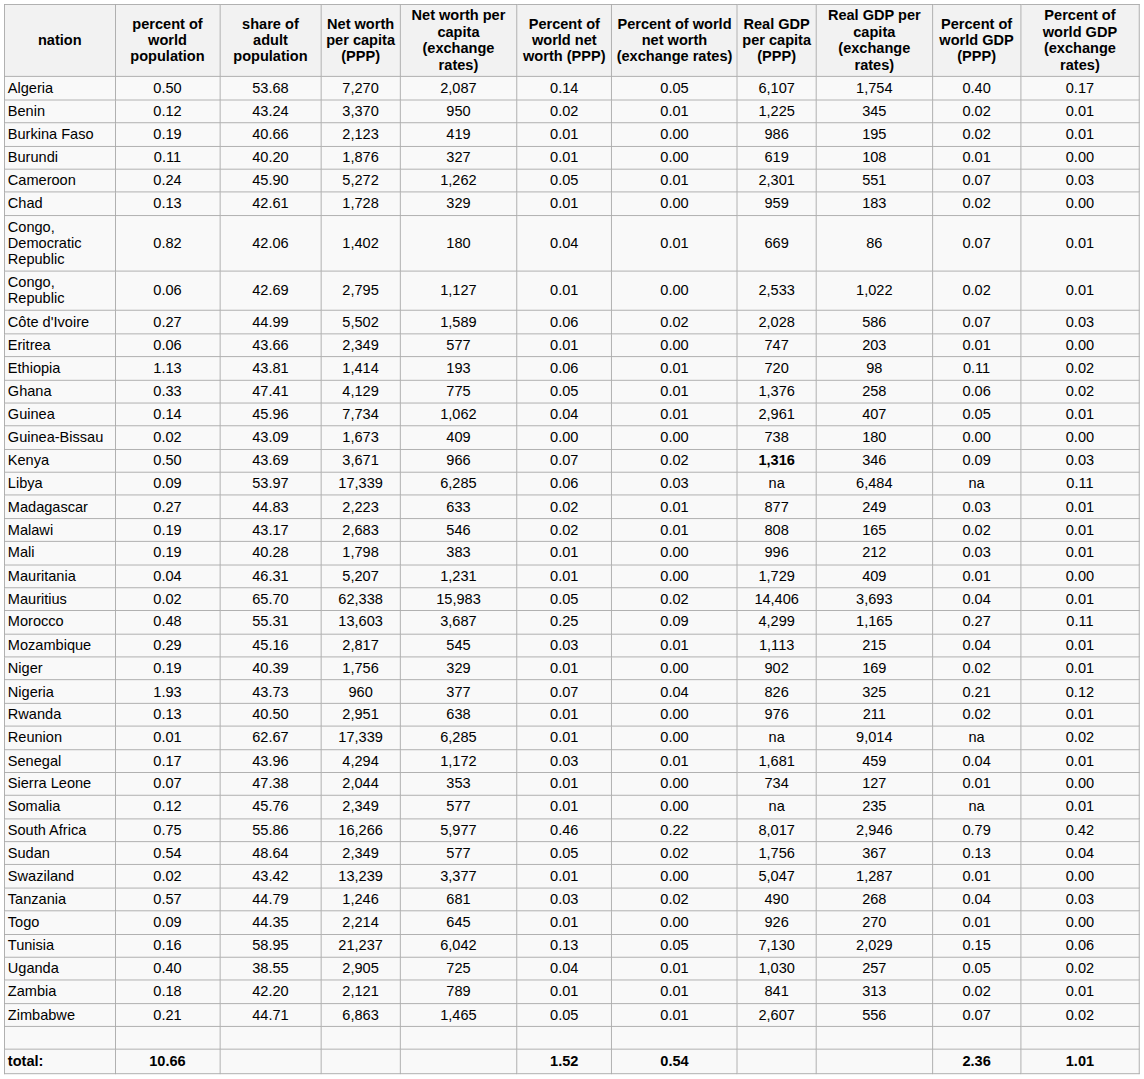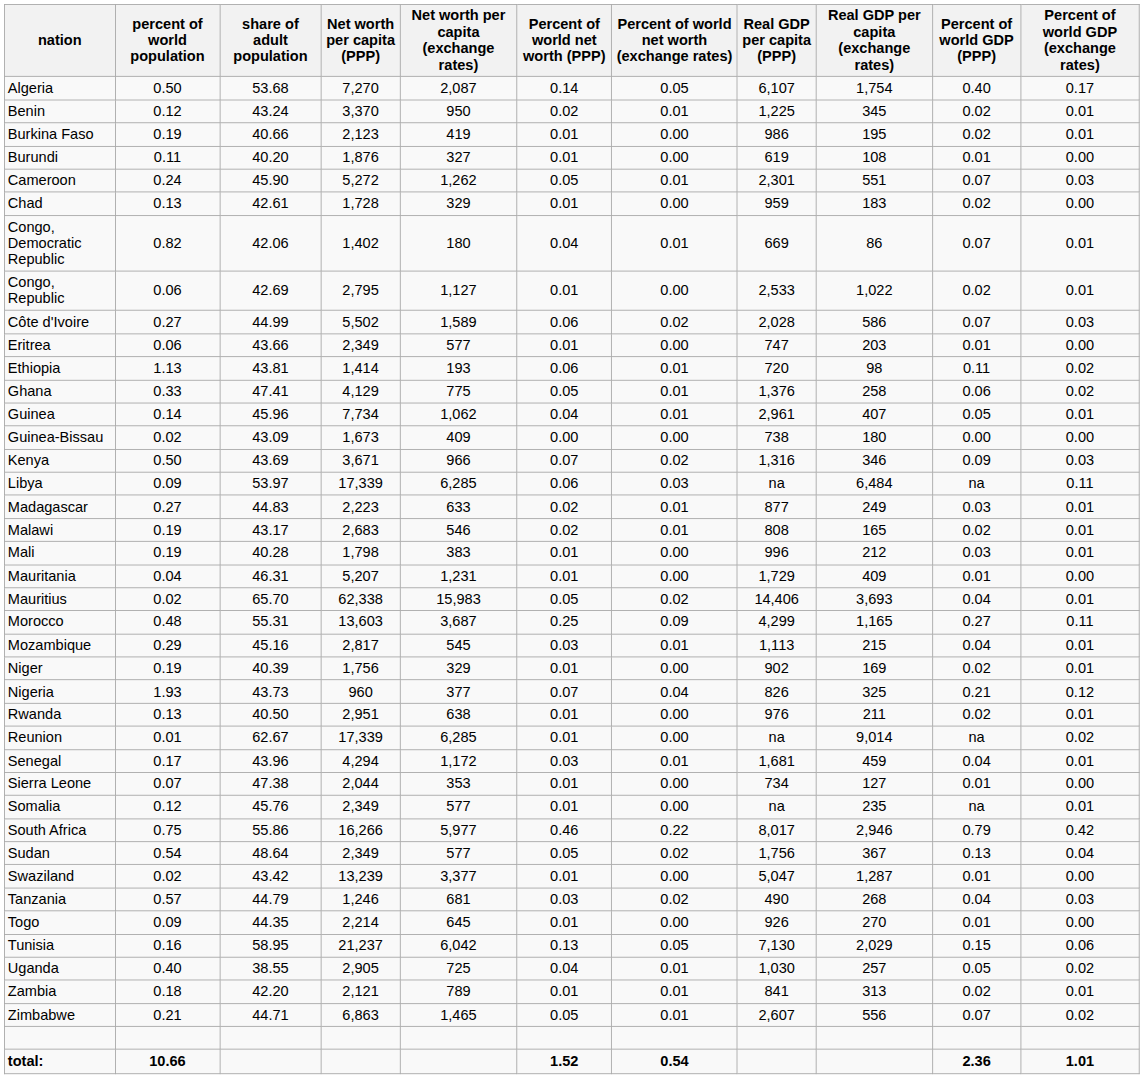(777, 460) bold -> (777, 460) normal
